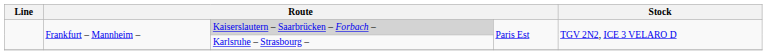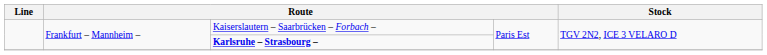(294, 27) lightgrey background -> (294, 27) no background
(261, 42) normal -> (265, 42) bold
